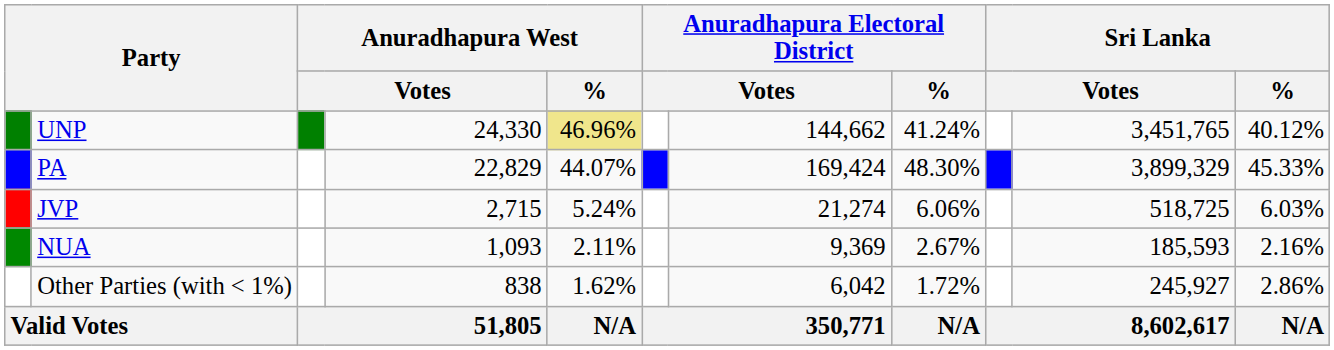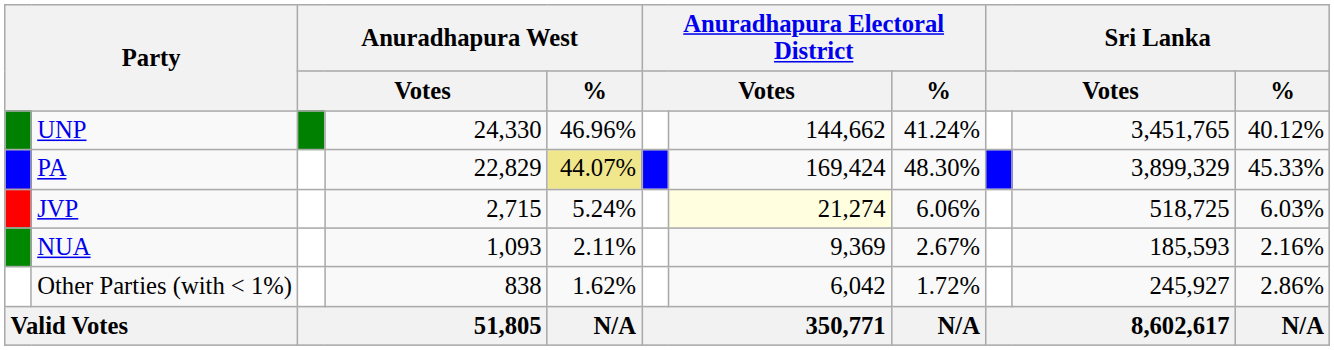(598, 129) khaki background -> (598, 129) no background
(598, 168) no background -> (598, 168) khaki background
(852, 208) no background -> (852, 208) lightyellow background
